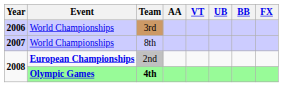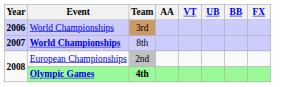(72, 43) normal -> (75, 43) bold
(82, 59) bold -> (78, 59) normal
